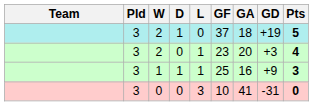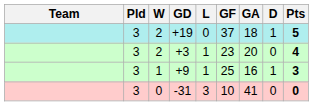columns swapped: (180, 14) <-> (270, 14)
